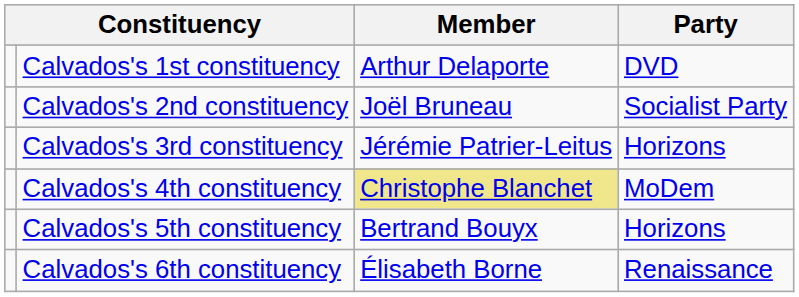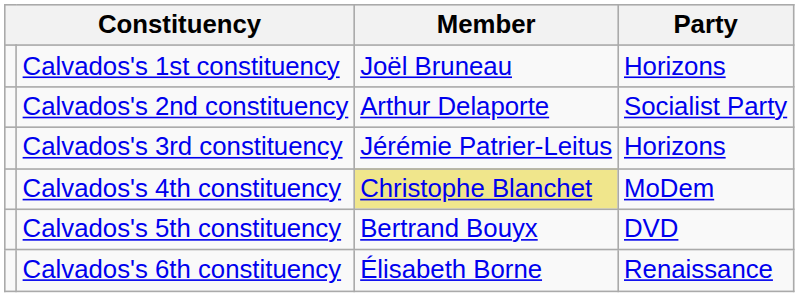(455, 65) Arthur Delaporte -> (436, 65) Joël Bruneau
(651, 65) DVD -> (675, 65) Horizons
(436, 106) Joël Bruneau -> (455, 106) Arthur Delaporte
(675, 229) Horizons -> (651, 229) DVD
